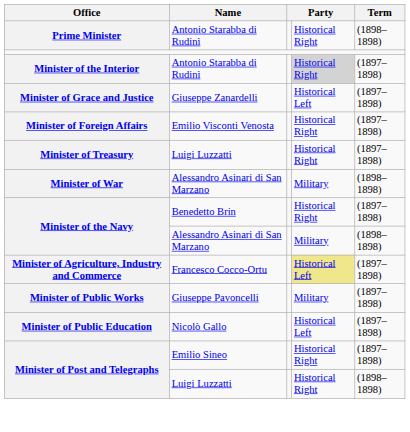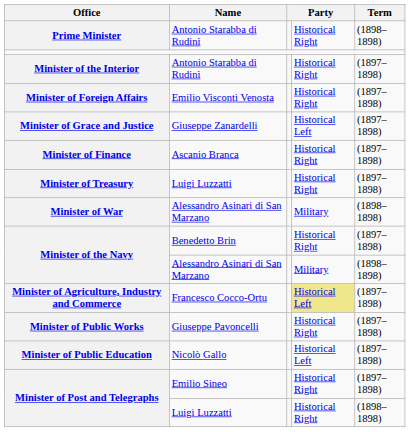(315, 69) lightgrey background -> (315, 69) no background
rows swapped: (87, 126) <-> (87, 97)
+ row: (87, 154)
(311, 298) Military -> (315, 326) Historical Right
